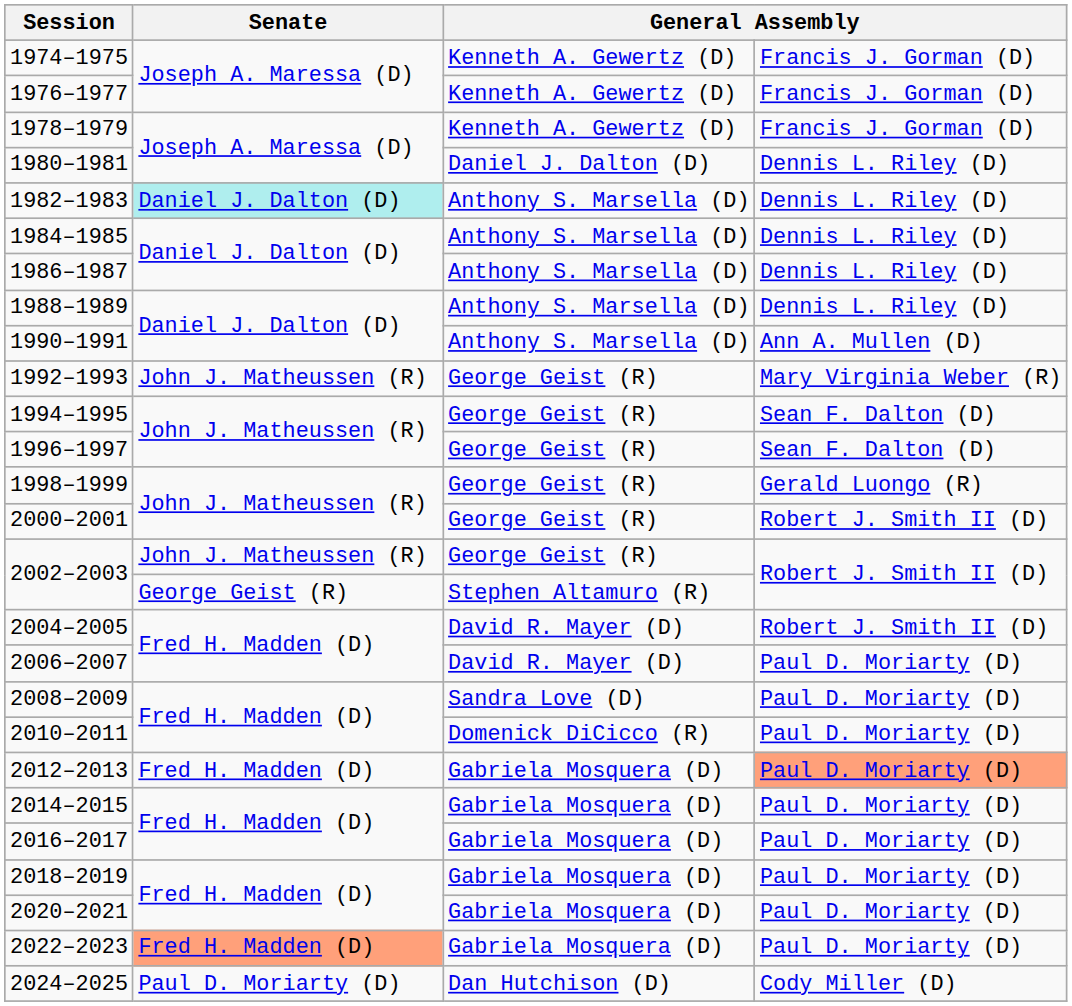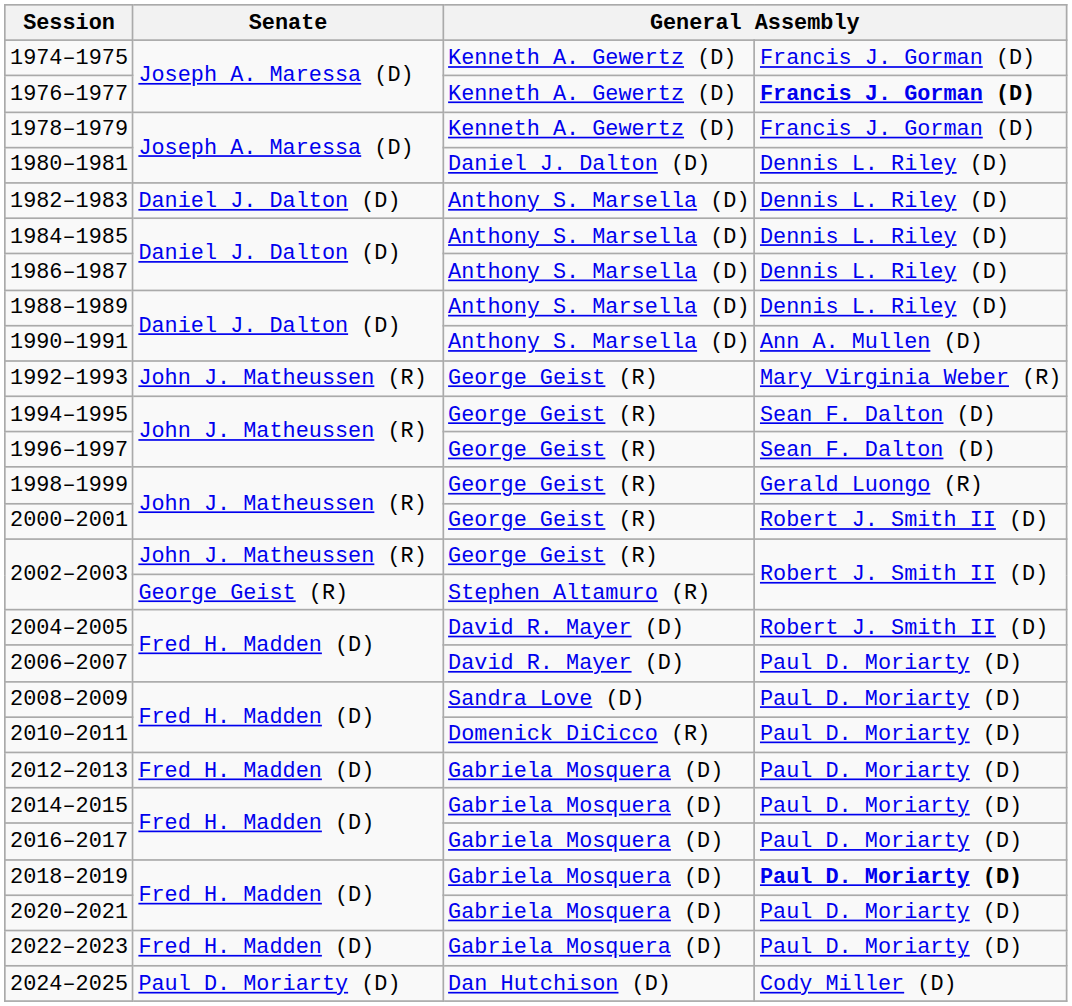(898, 94) normal -> (898, 94) bold
(269, 201) paleturquoise background -> (269, 201) no background
(891, 770) lightsalmon background -> (891, 770) no background
(891, 877) normal -> (891, 877) bold
(256, 948) lightsalmon background -> (256, 948) no background
